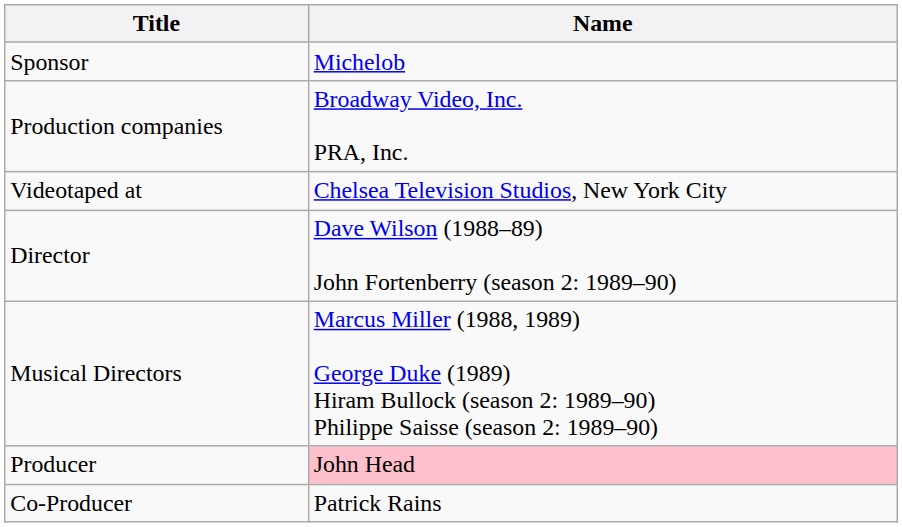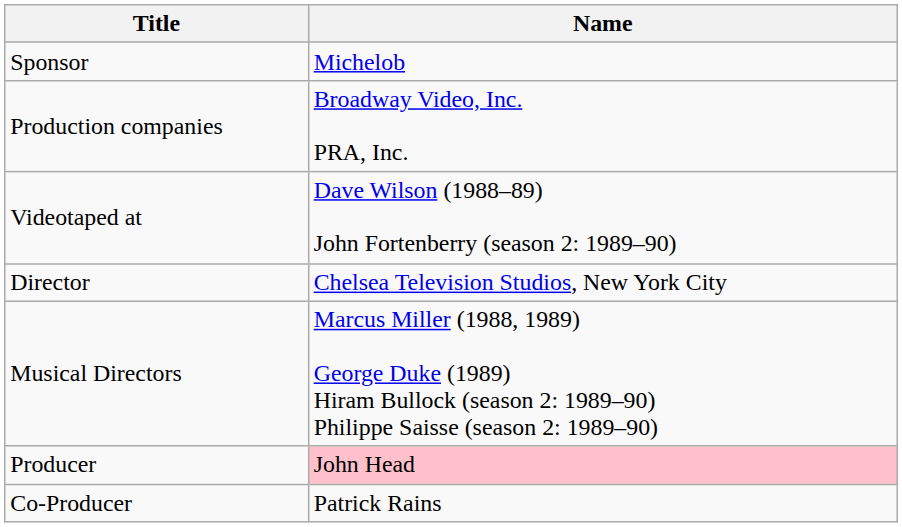(520, 190) Chelsea Television Studios, New York City -> (495, 217) Dave Wilson (1988–89) John Fortenberry (season 2: 1989–90)
(495, 255) Dave Wilson (1988–89) John Fortenberry (season 2: 1989–90) -> (520, 281) Chelsea Television Studios, New York City
